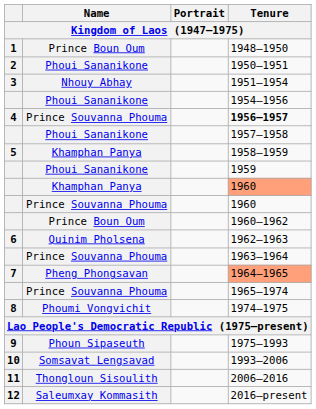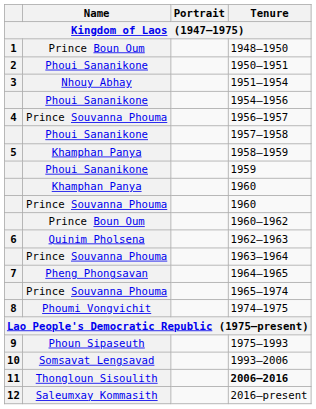(259, 117) bold -> (259, 117) normal
(243, 187) lightsalmon background -> (243, 187) no background
(259, 274) lightsalmon background -> (259, 274) no background
(259, 378) normal -> (259, 378) bold
